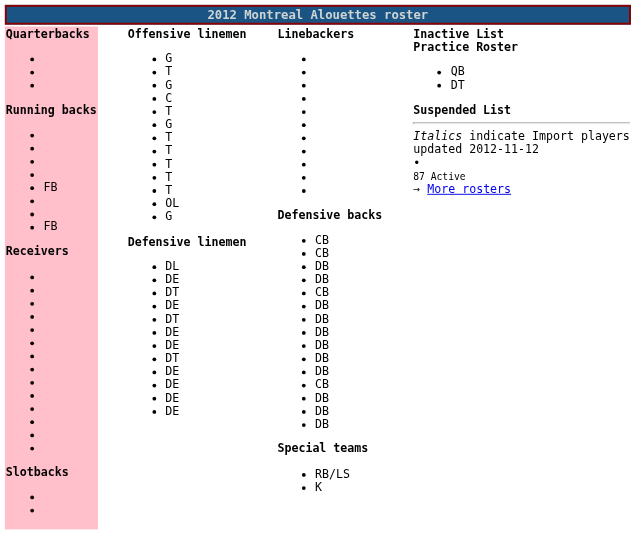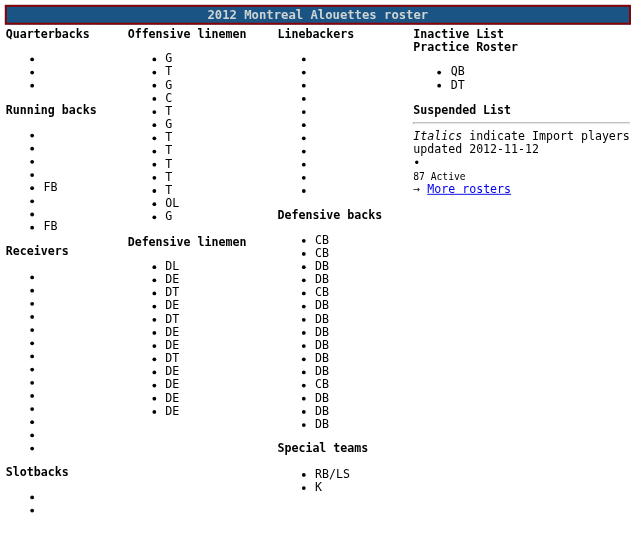(51, 272) pink background -> (51, 272) no background
